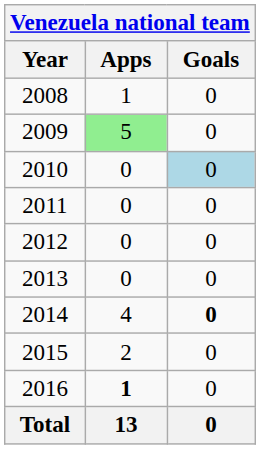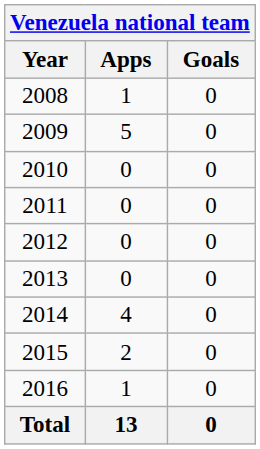(126, 132) lightgreen background -> (126, 132) no background
(211, 168) lightblue background -> (211, 168) no background
(211, 315) bold -> (211, 315) normal
(126, 388) bold -> (126, 388) normal
